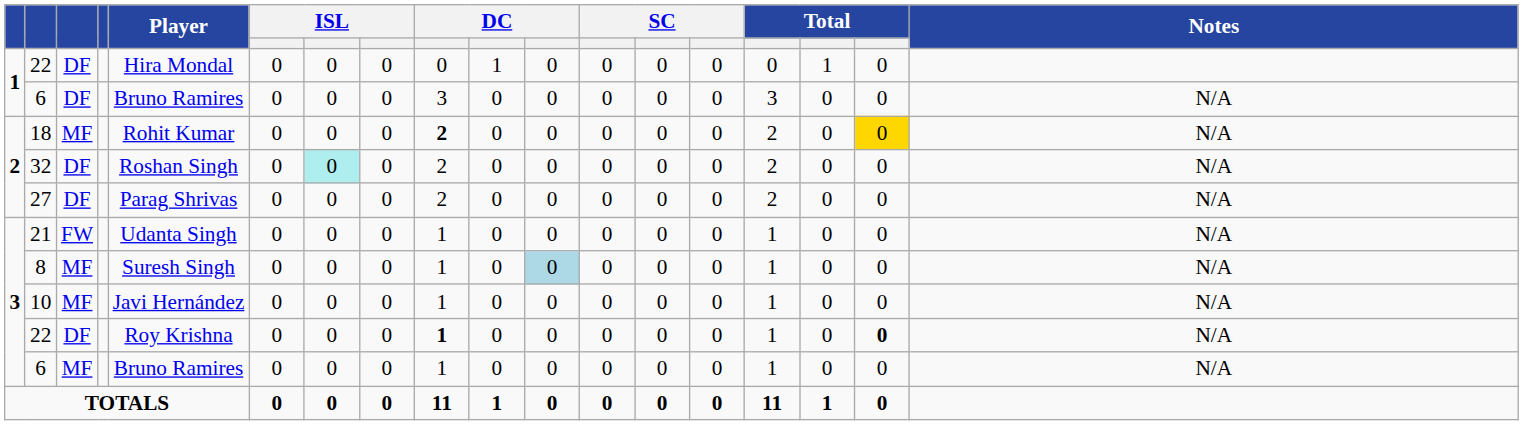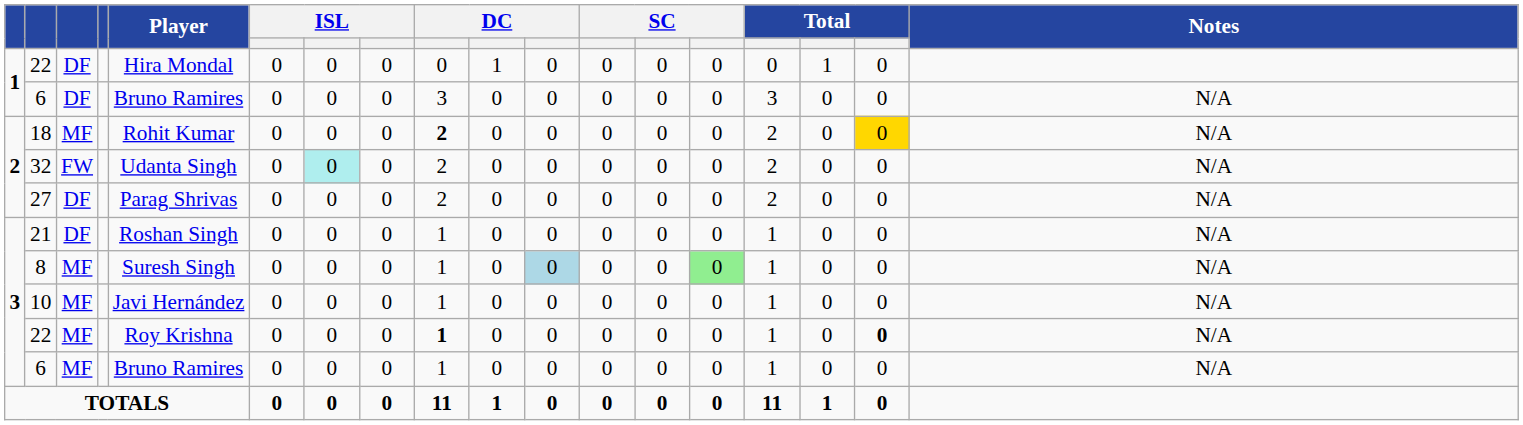(77, 166) DF -> (77, 166) FW
(179, 166) Roshan Singh -> (179, 166) Udanta Singh
(77, 233) FW -> (77, 233) DF
(179, 233) Udanta Singh -> (179, 233) Roshan Singh
(717, 267) no background -> (717, 267) lightgreen background
(77, 334) DF -> (77, 334) MF
